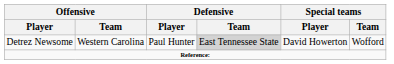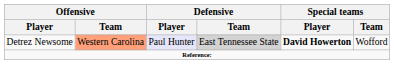(111, 42) no background -> (111, 42) lightsalmon background
(171, 42) no background -> (171, 42) lavender background
(315, 42) normal -> (317, 42) bold
